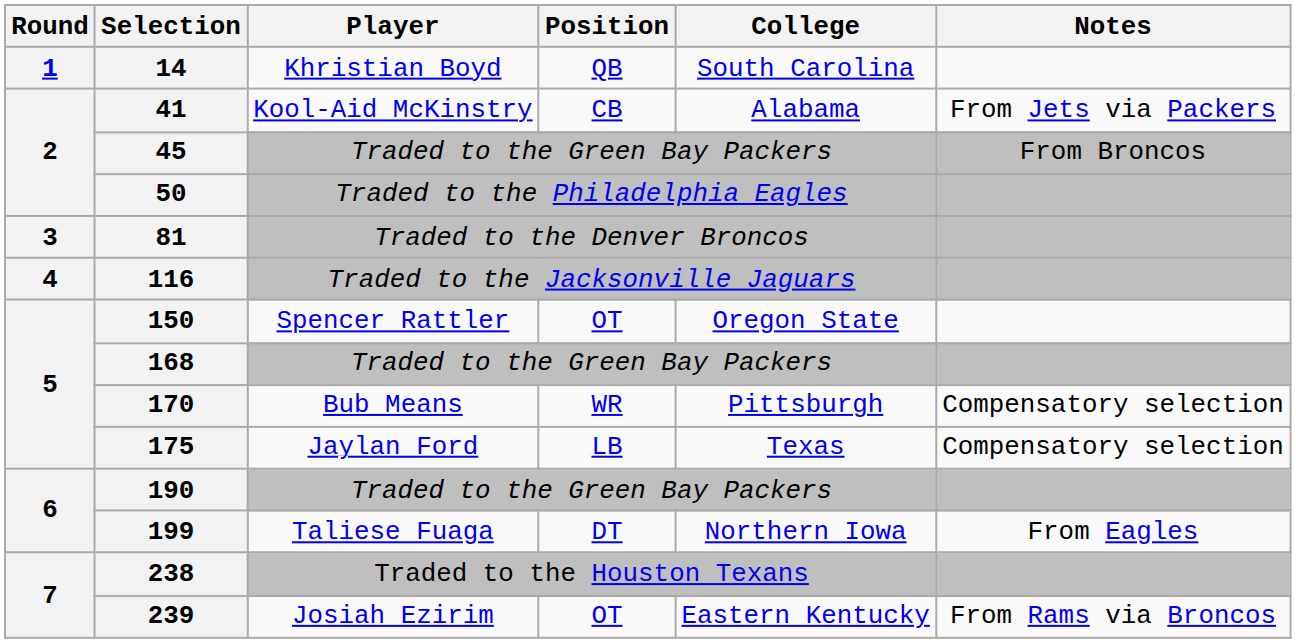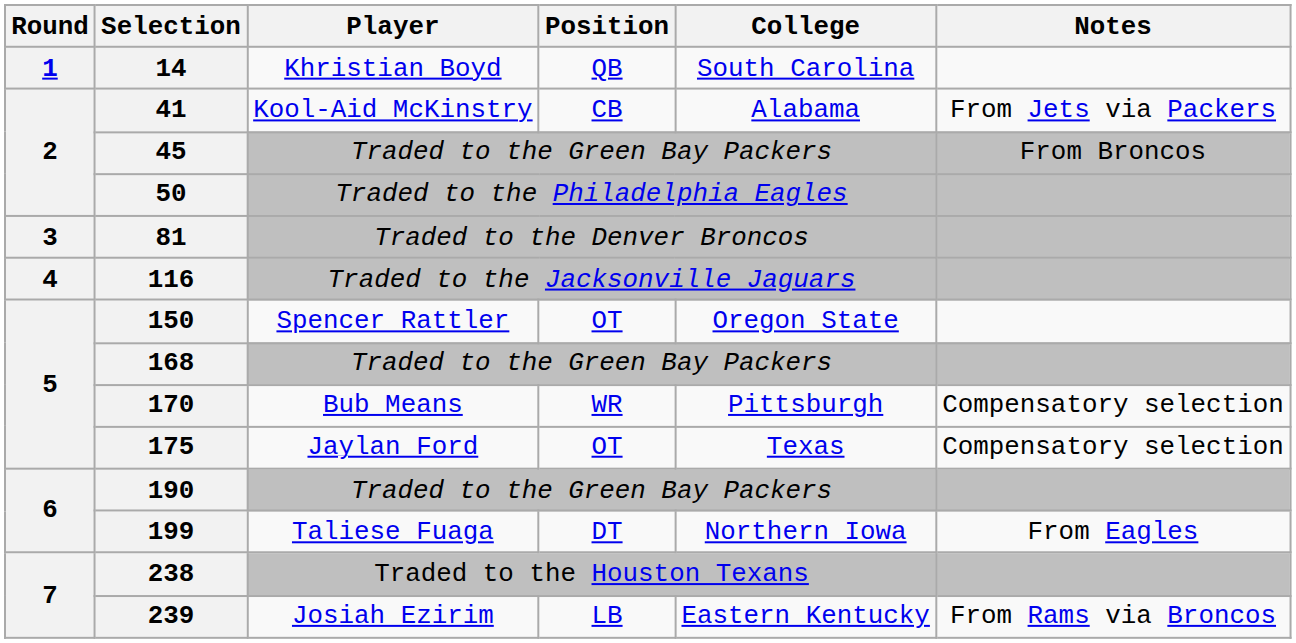(607, 448) LB -> (607, 448) OT
(607, 616) OT -> (607, 616) LB
